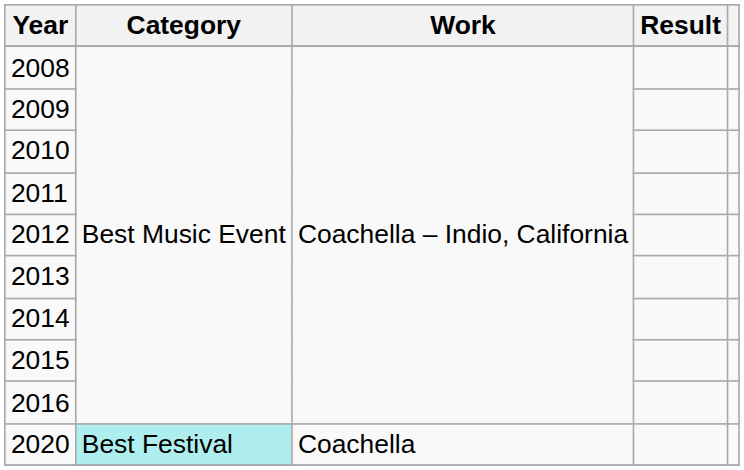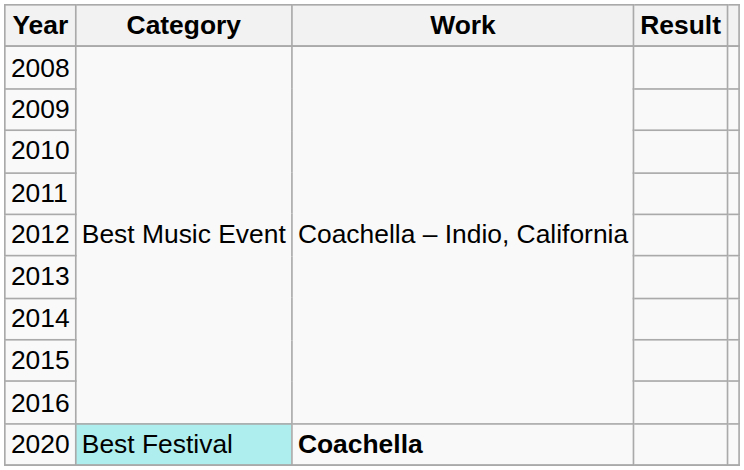(357, 444) normal -> (360, 444) bold
